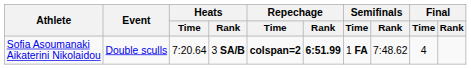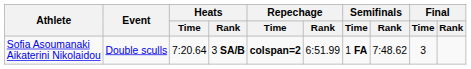(323, 51) bold -> (323, 51) normal
(424, 51) 4 -> (423, 51) 3
